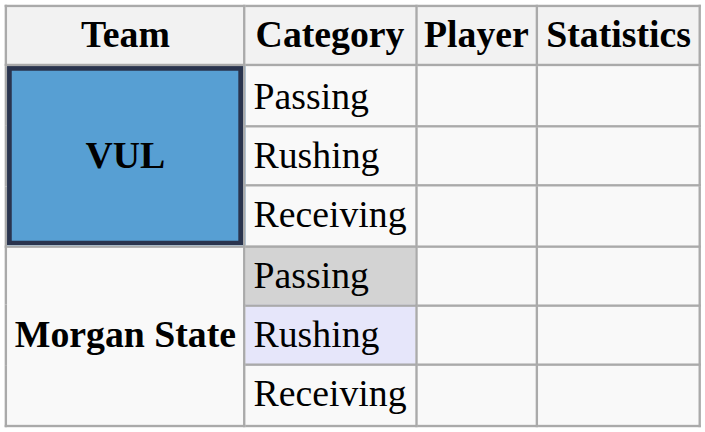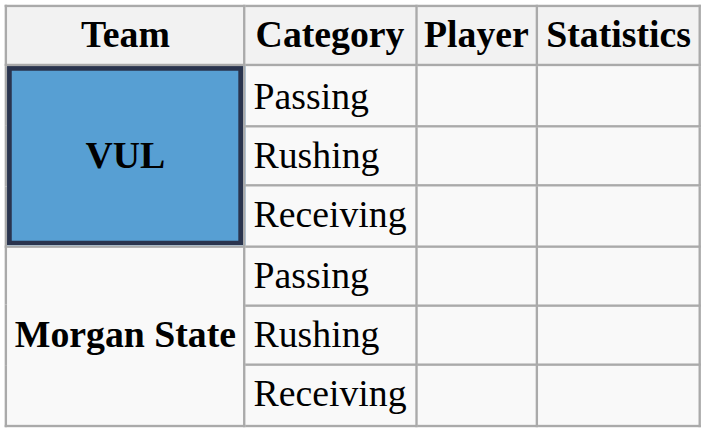(311, 274) lightgrey background -> (311, 274) no background
(316, 334) lavender background -> (316, 334) no background
